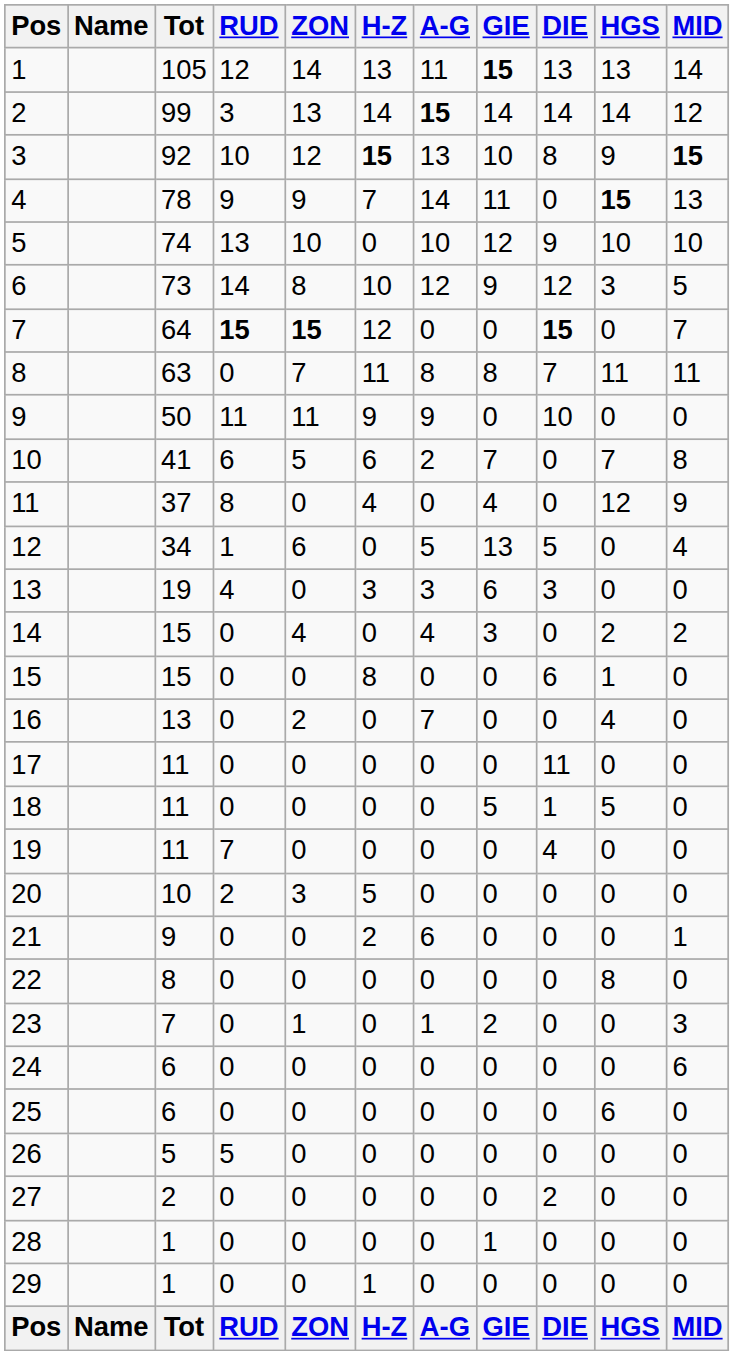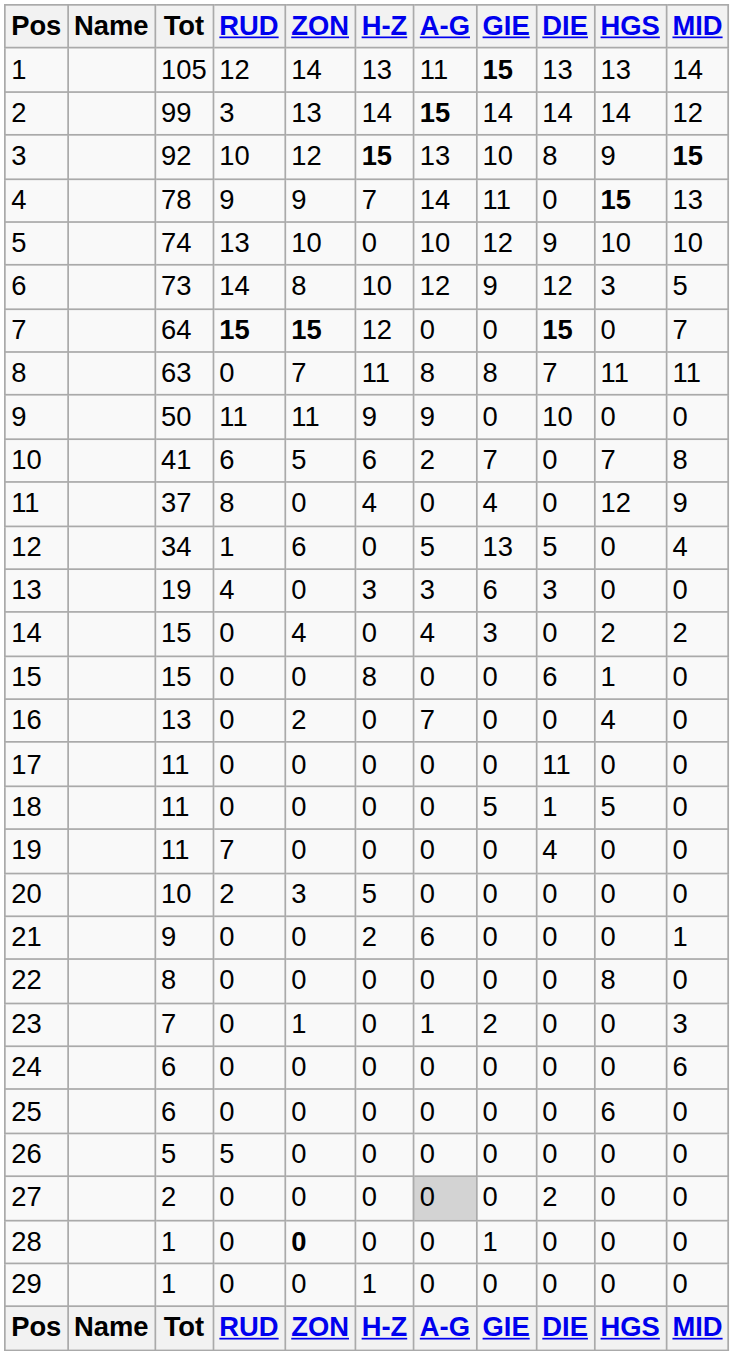(427, 1197) no background -> (427, 1197) lightgrey background
(299, 1241) normal -> (299, 1241) bold
